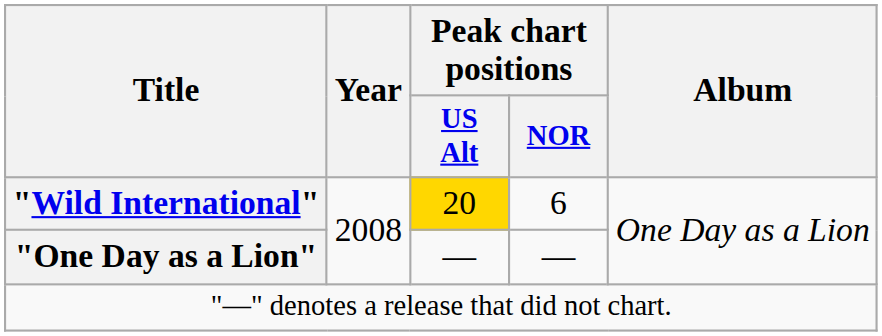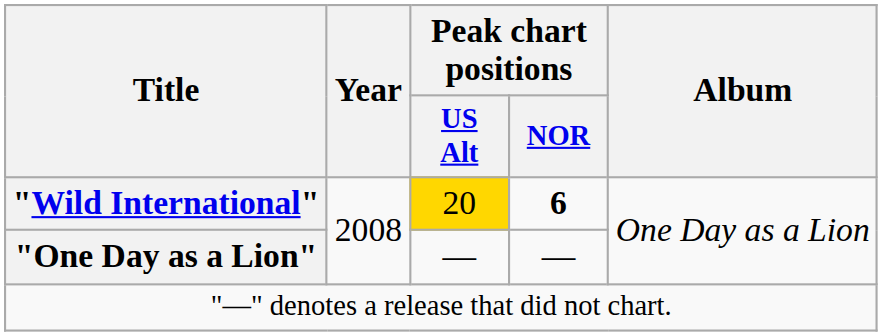(558, 202) normal -> (558, 202) bold
